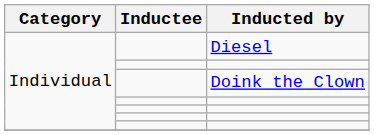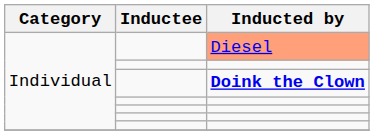(241, 47) no background -> (241, 47) lightsalmon background
(288, 83) normal -> (288, 83) bold
